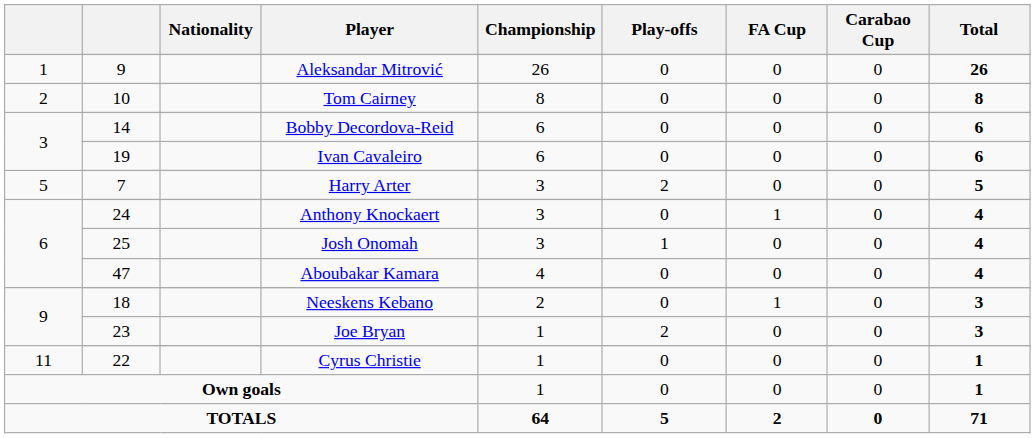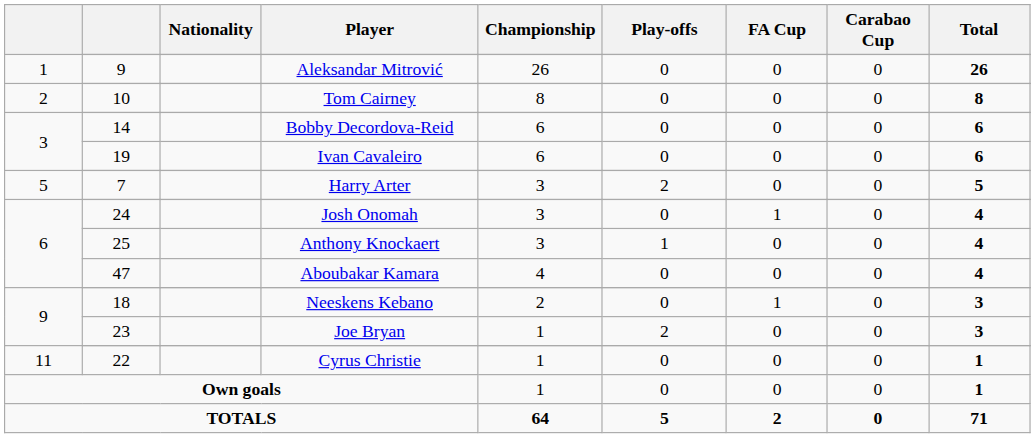(370, 214) Anthony Knockaert -> (370, 214) Josh Onomah
(370, 243) Josh Onomah -> (370, 243) Anthony Knockaert
